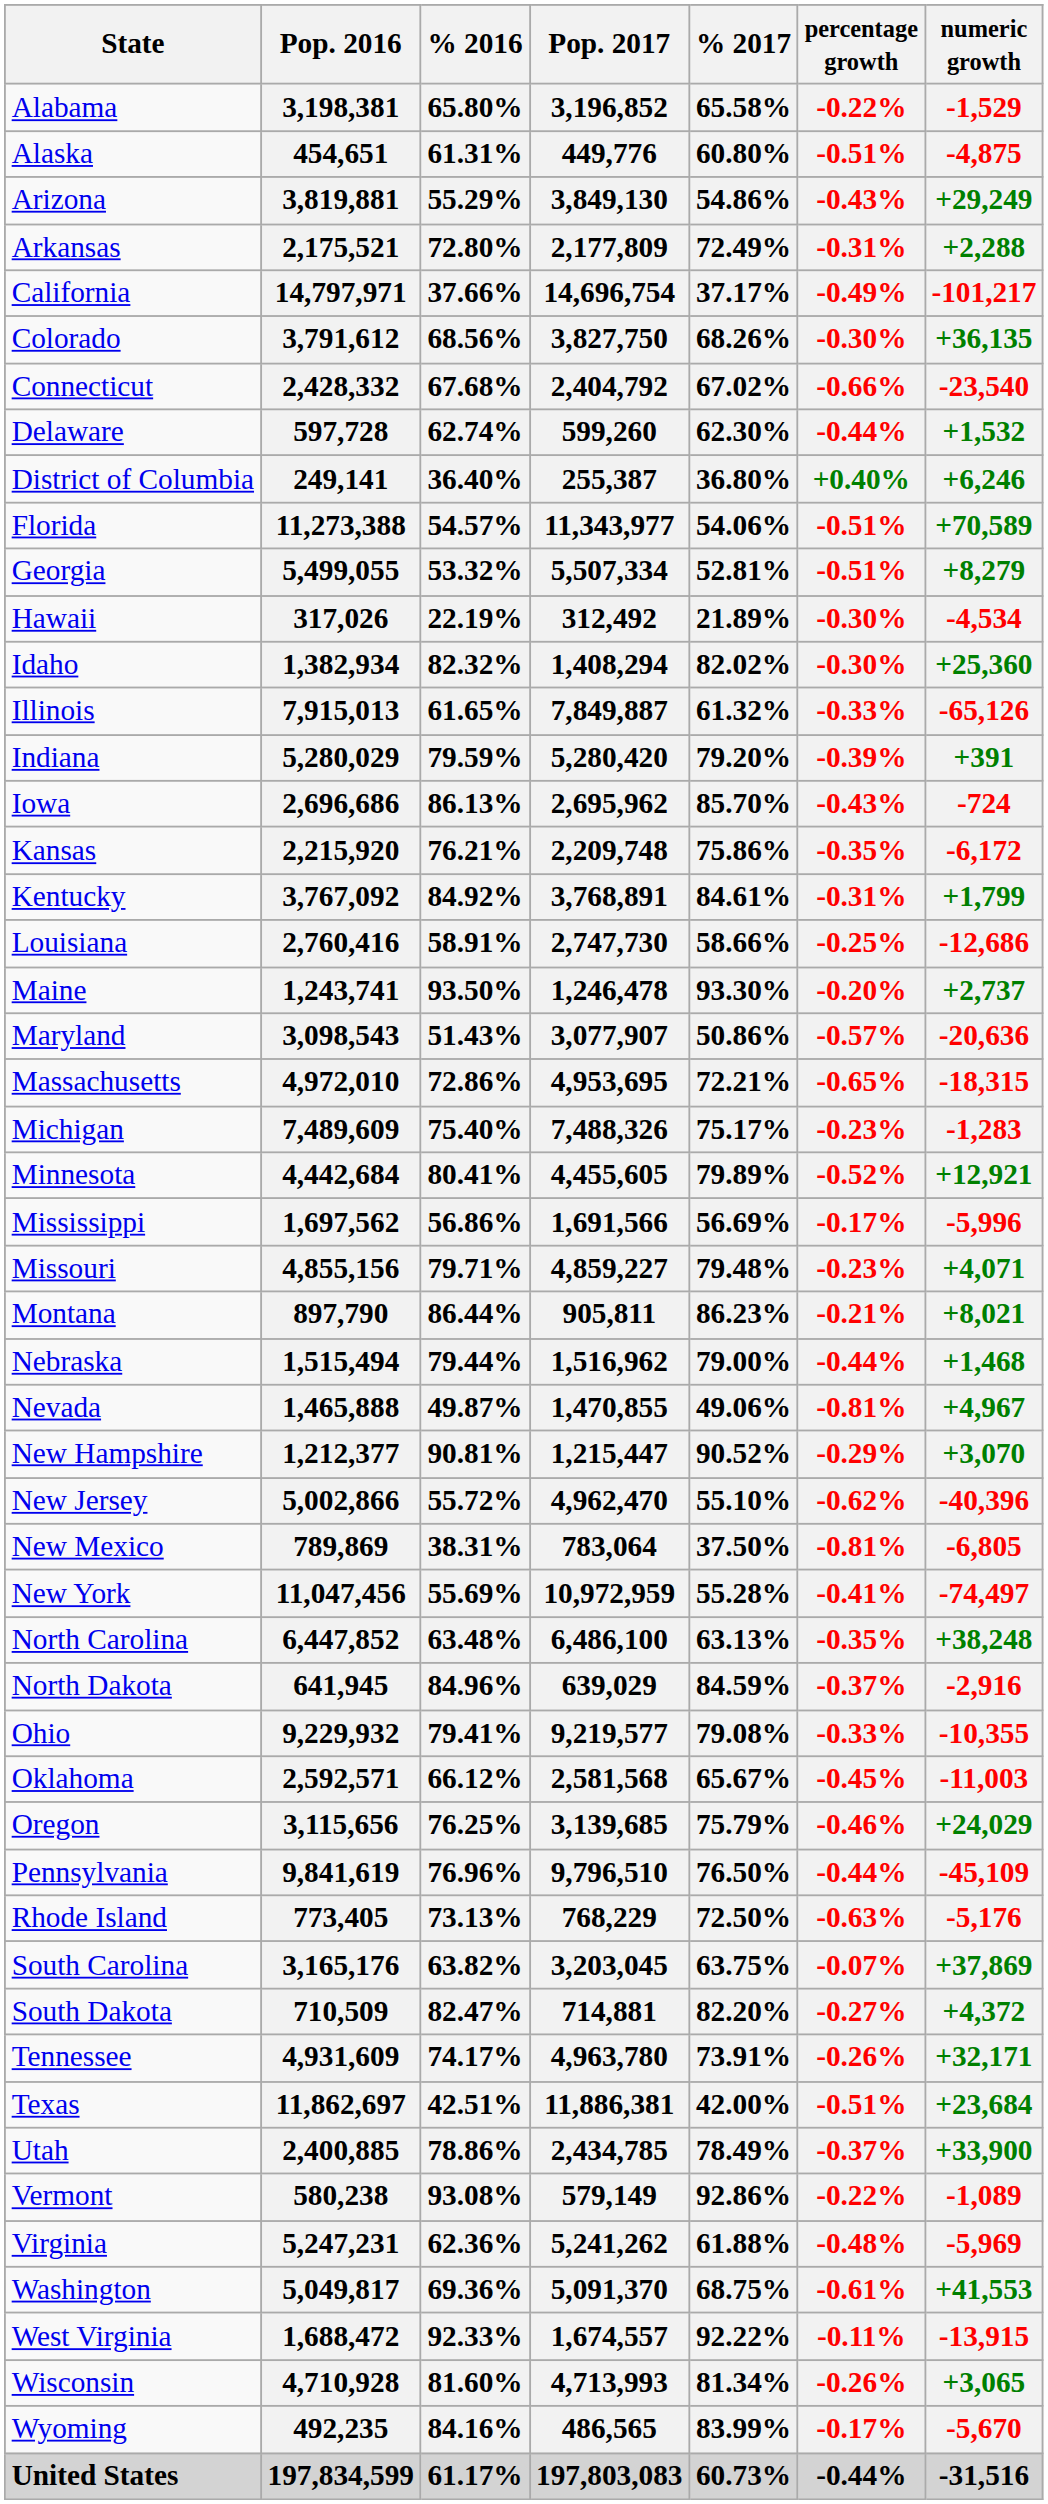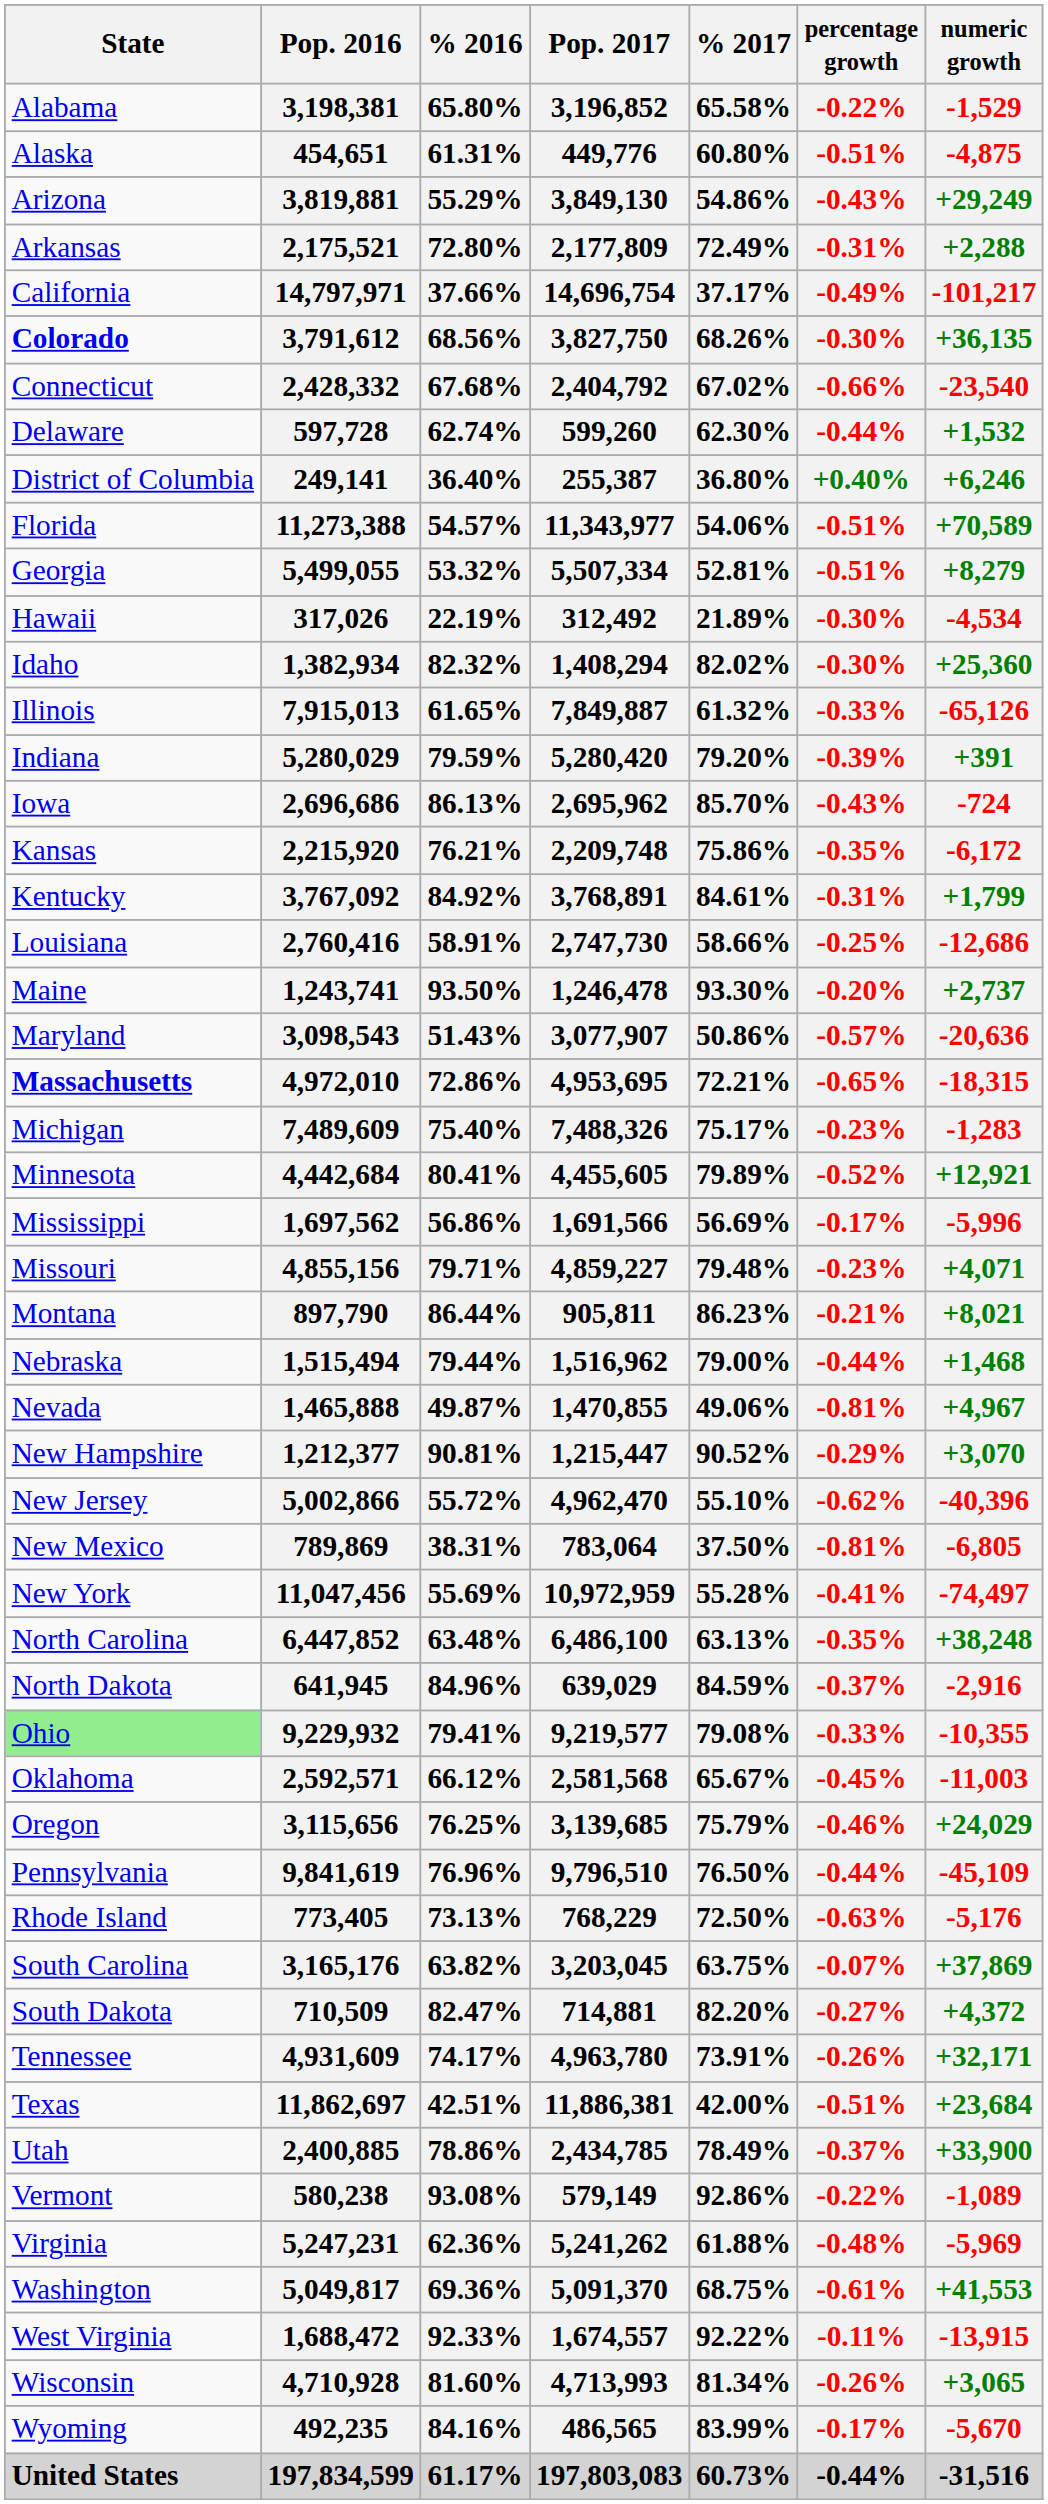(66, 339) normal -> (70, 339) bold
(96, 1082) normal -> (102, 1082) bold
(41, 1732) no background -> (41, 1732) lightgreen background
